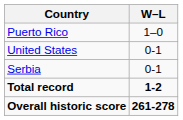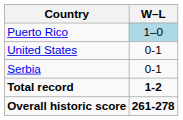(153, 32) no background -> (153, 32) lightblue background
